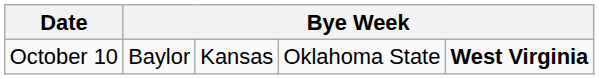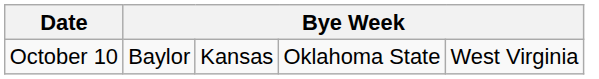(519, 57) bold -> (515, 57) normal
